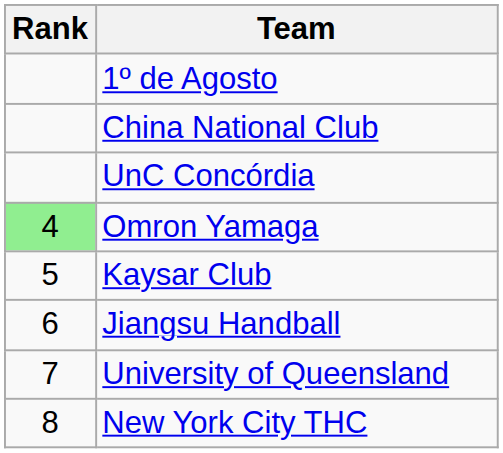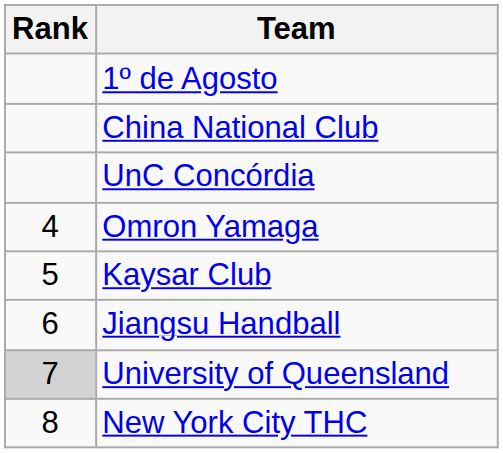(50, 226) lightgreen background -> (50, 226) no background
(50, 373) no background -> (50, 373) lightgrey background
